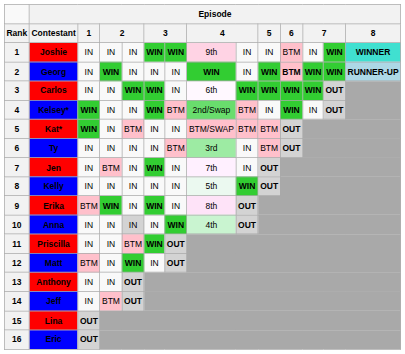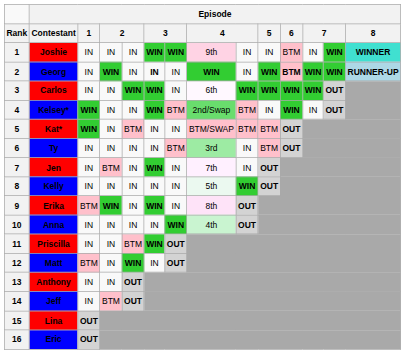(154, 72) normal -> (154, 72) bold
(133, 225) lightgrey background -> (133, 225) no background
